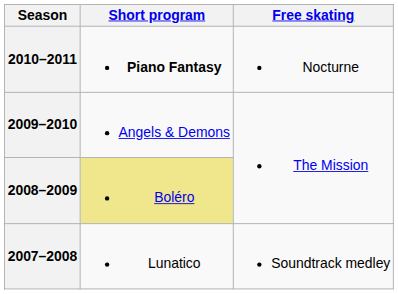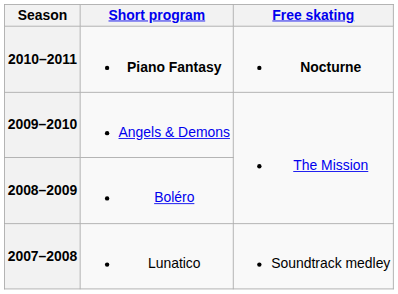(313, 67) normal -> (313, 67) bold
(157, 198) khaki background -> (157, 198) no background
